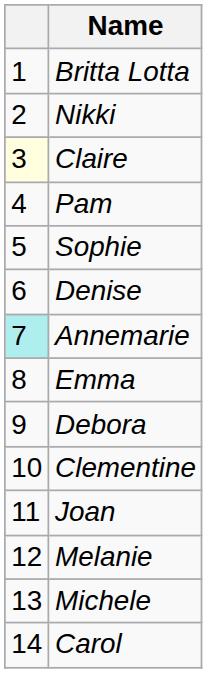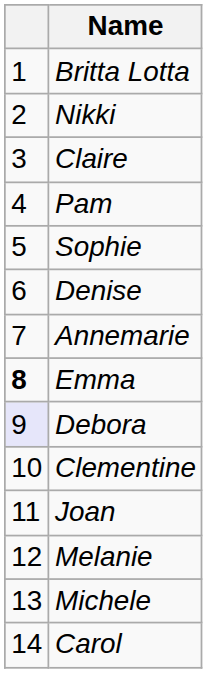(19, 159) lightyellow background -> (19, 159) no background
(19, 335) paleturquoise background -> (19, 335) no background
(19, 379) normal -> (19, 379) bold
(19, 423) no background -> (19, 423) lavender background
